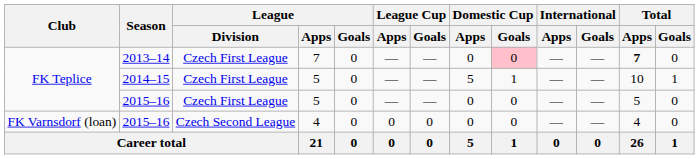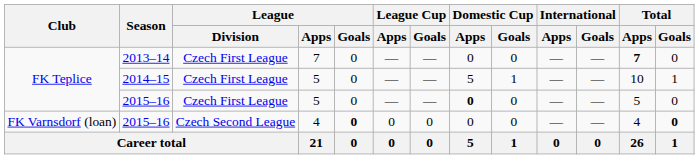(514, 57) pink background -> (514, 57) no background
(470, 100) normal -> (470, 100) bold
(354, 121) normal -> (354, 121) bold
(675, 121) normal -> (675, 121) bold
